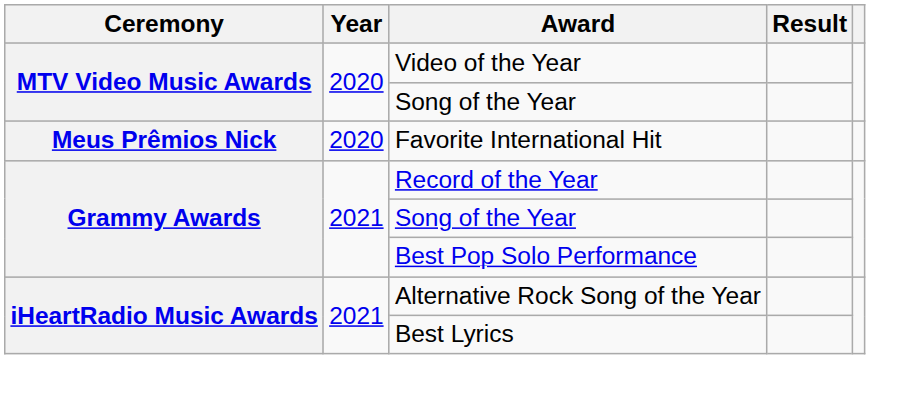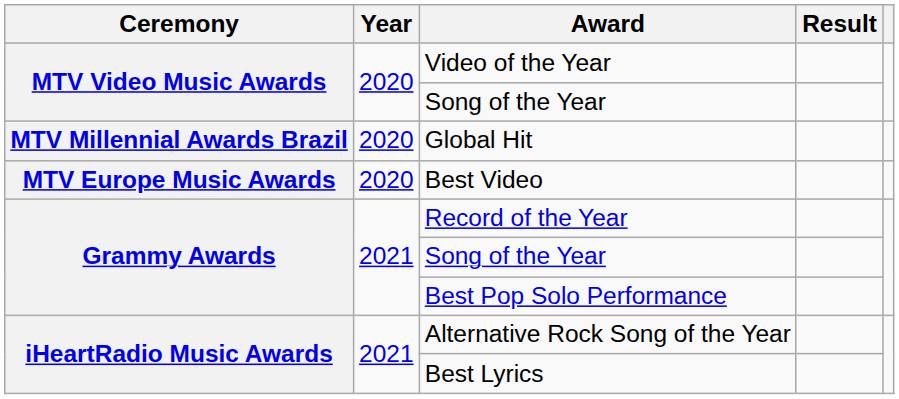+ row: (179, 140)
- row: (164, 140)
+ row: (179, 179)
